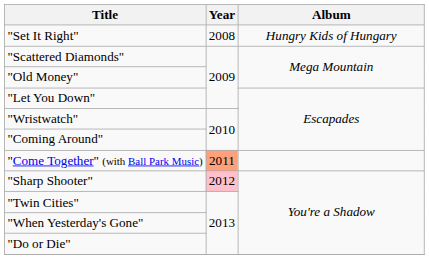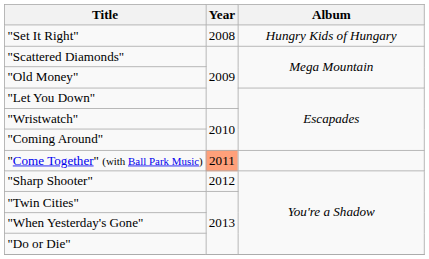(222, 181) pink background -> (222, 181) no background
